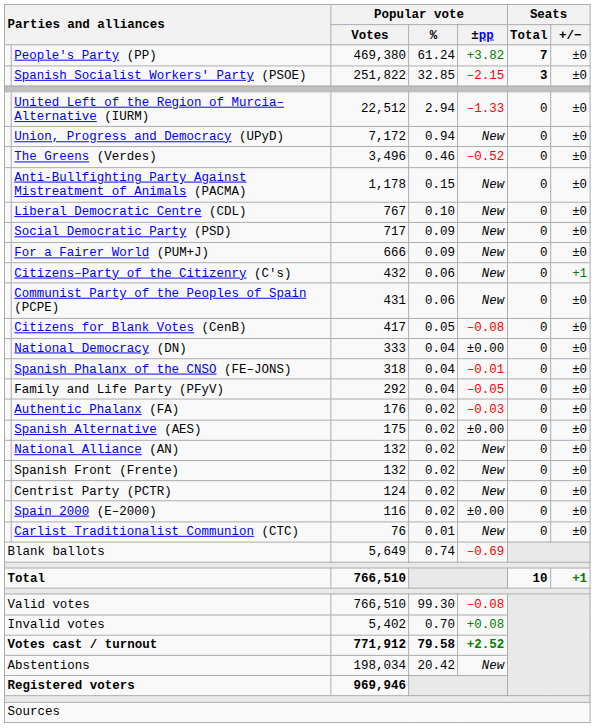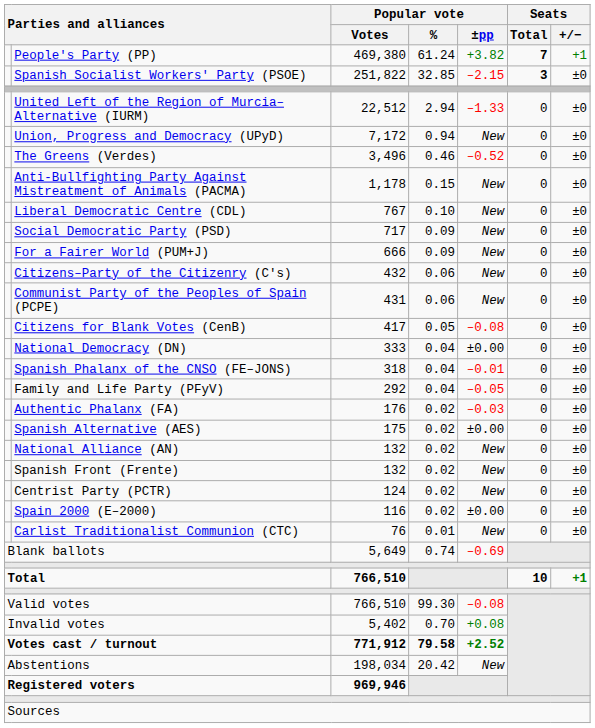(580, 55) ±0 -> (580, 55) +1
(580, 273) +1 -> (580, 273) ±0
